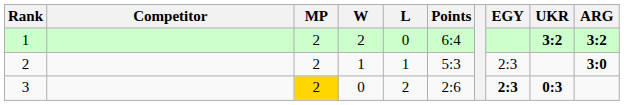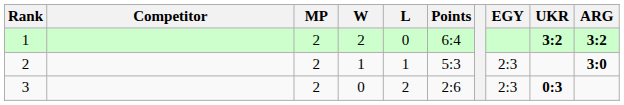(316, 87) gold background -> (316, 87) no background
(508, 87) bold -> (508, 87) normal
